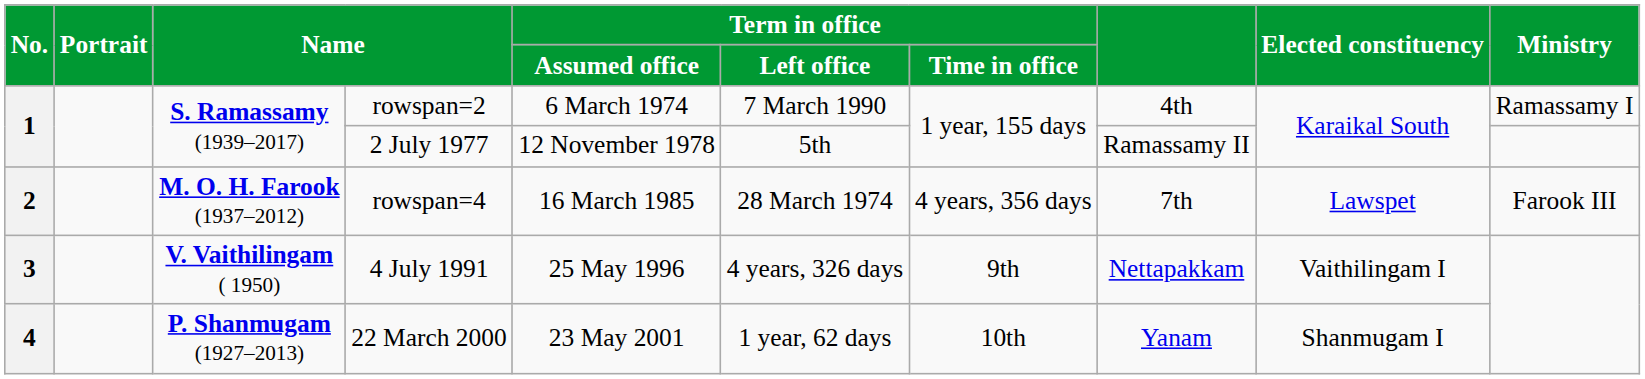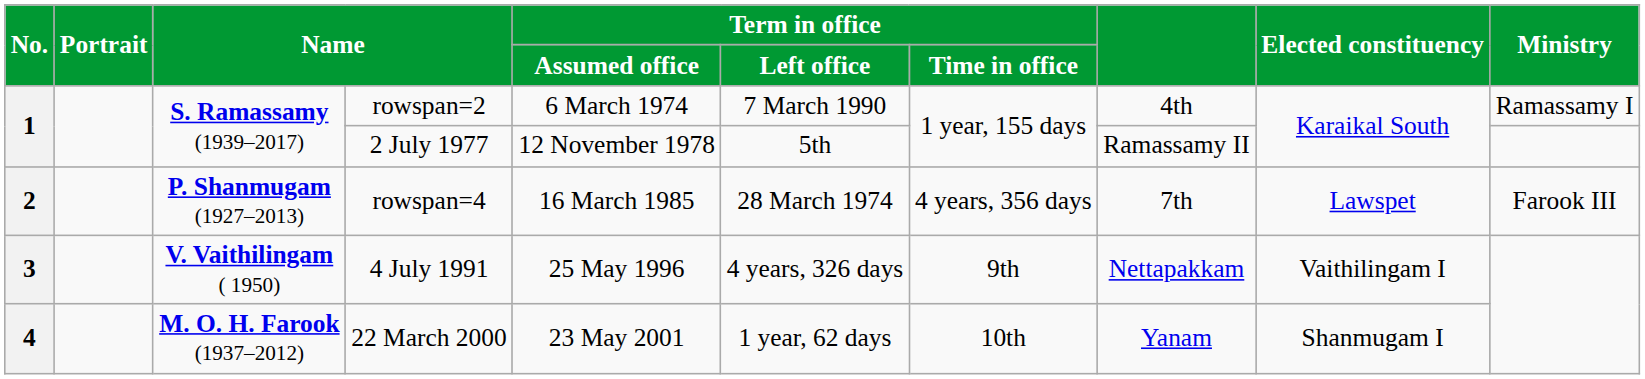(249, 200) M. O. H. Farook (1937–2012) -> (249, 200) P. Shanmugam (1927–2013)
(249, 338) P. Shanmugam (1927–2013) -> (249, 338) M. O. H. Farook (1937–2012)
